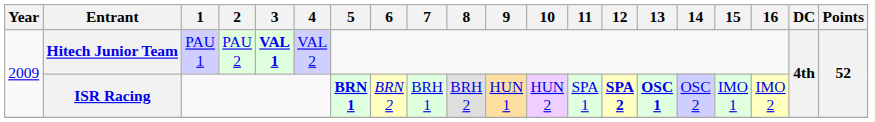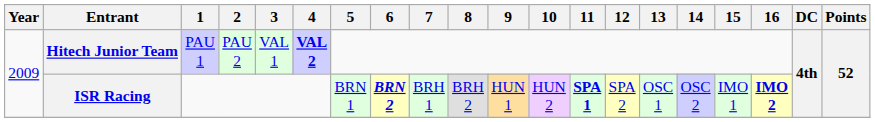(275, 51) bold -> (274, 51) normal
(312, 51) normal -> (312, 51) bold
(351, 95) bold -> (350, 95) normal
(389, 95) normal -> (390, 95) bold
(585, 95) normal -> (587, 95) bold
(620, 95) bold -> (622, 95) normal
(657, 95) bold -> (658, 95) normal
(770, 95) normal -> (772, 95) bold
